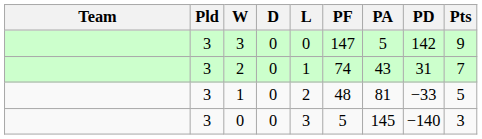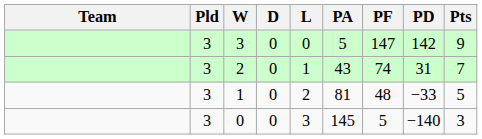columns swapped: (343, 17) <-> (383, 17)
